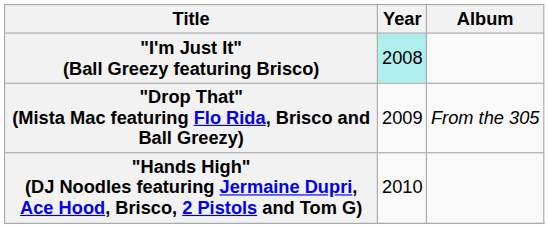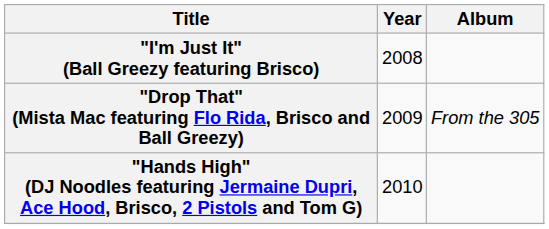(402, 58) paleturquoise background -> (402, 58) no background
